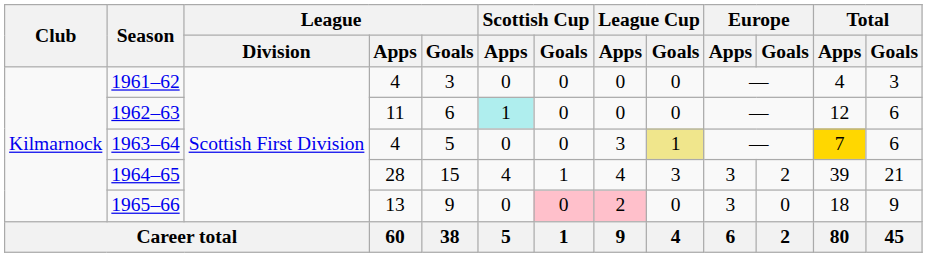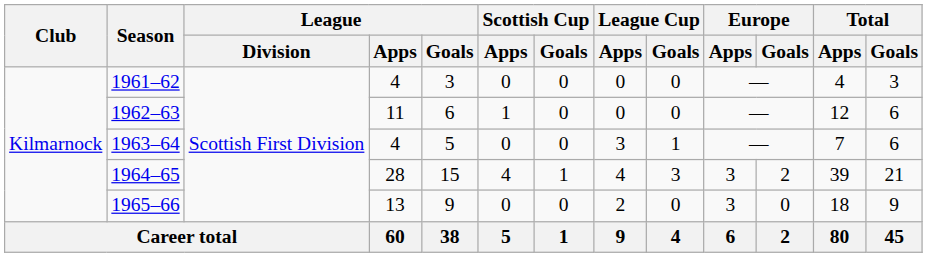(506, 112) paleturquoise background -> (506, 112) no background
(676, 143) khaki background -> (676, 143) no background
(840, 143) gold background -> (840, 143) no background
(564, 205) pink background -> (564, 205) no background
(620, 205) pink background -> (620, 205) no background
